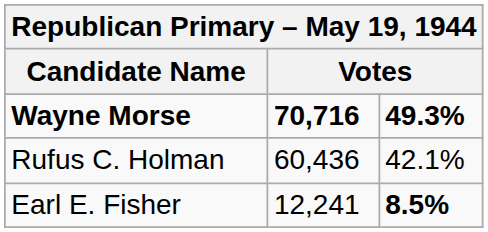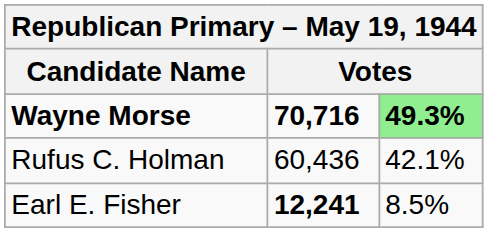(425, 115) no background -> (425, 115) lightgreen background
(317, 204) normal -> (317, 204) bold
(417, 204) bold -> (417, 204) normal
